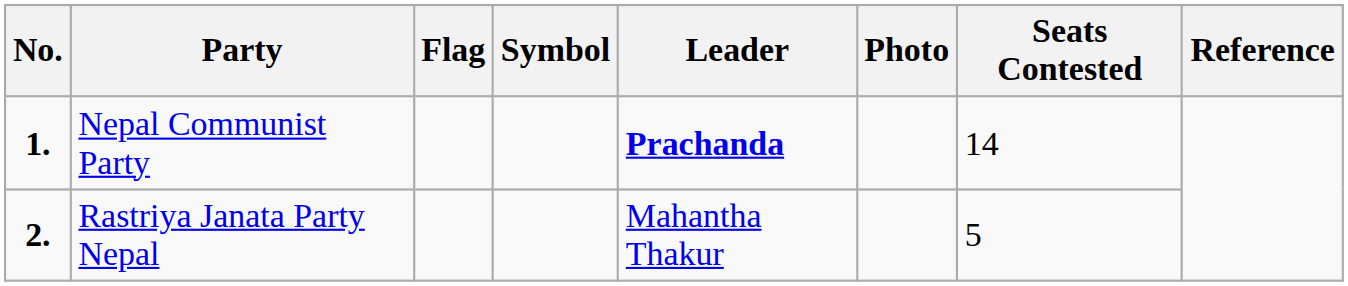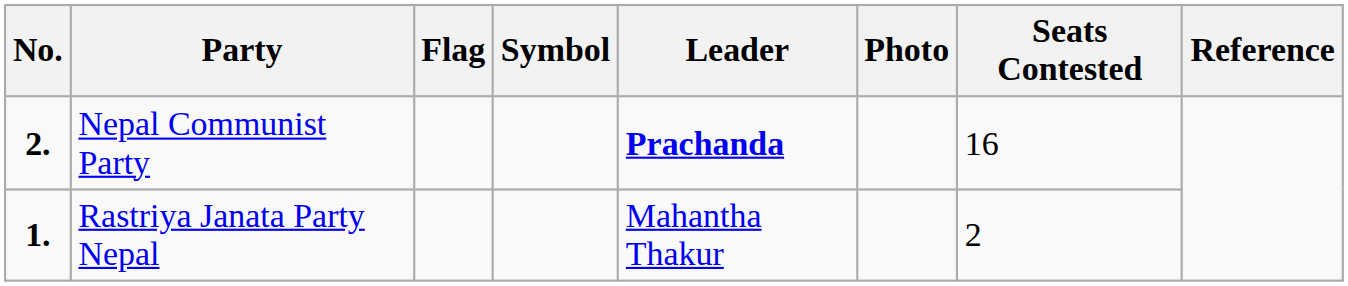(38, 142) 1. -> (38, 142) 2.
(982, 142) 14 -> (982, 142) 16
(38, 234) 2. -> (38, 234) 1.
(973, 234) 5 -> (973, 234) 2
